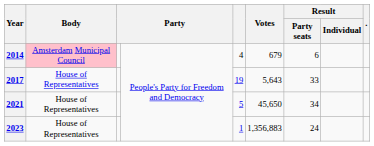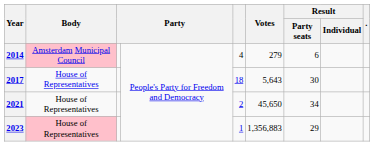(275, 55) 679 -> (275, 55) 279
(239, 80) 19 -> (239, 80) 18
(314, 80) 33 -> (314, 80) 30
(241, 104) 5 -> (241, 104) 2
(71, 129) no background -> (71, 129) pink background
(314, 129) 24 -> (314, 129) 29
